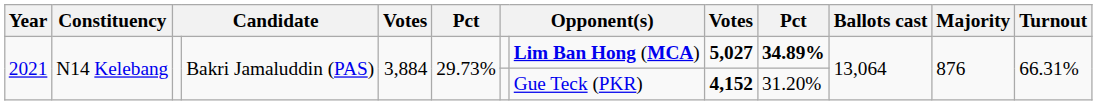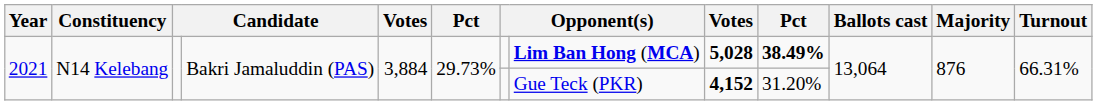(731, 52) 5,027 -> (731, 52) 5,028
(793, 52) 34.89% -> (793, 52) 38.49%
